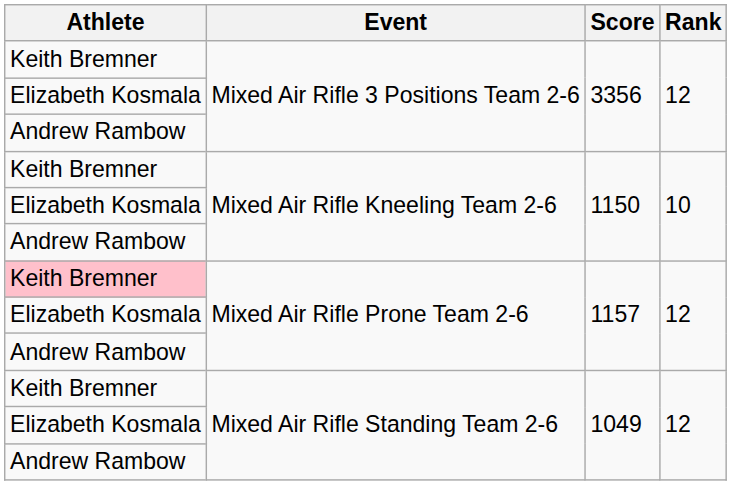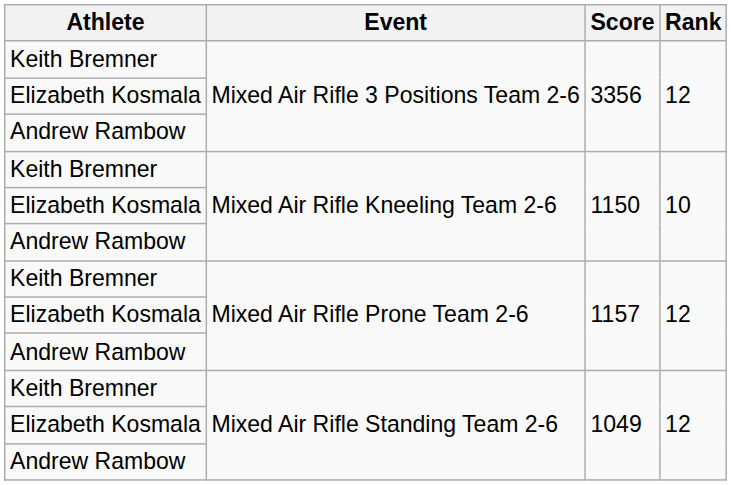(84, 278) pink background -> (84, 278) no background
